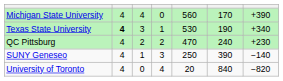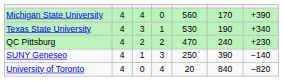(122, 28) bold -> (122, 28) normal
